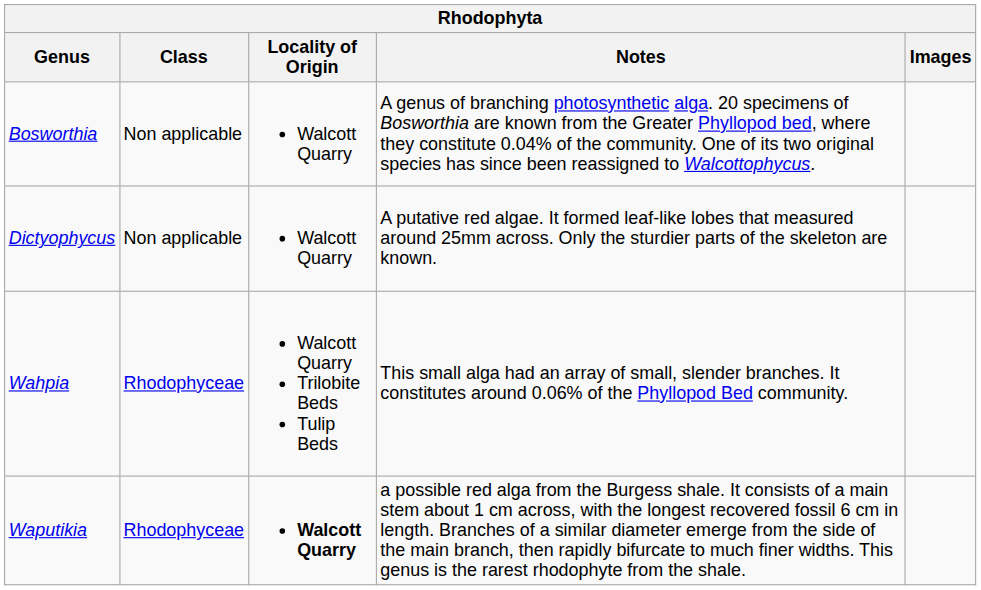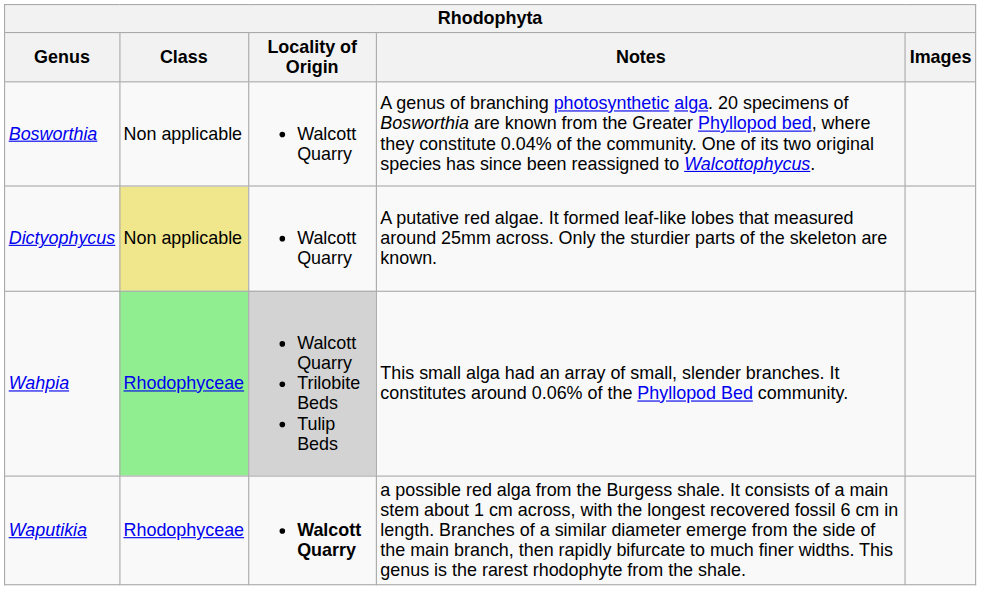(183, 238) no background -> (183, 238) khaki background
(184, 383) no background -> (184, 383) lightgreen background
(312, 393) no background -> (312, 393) lightgrey background
